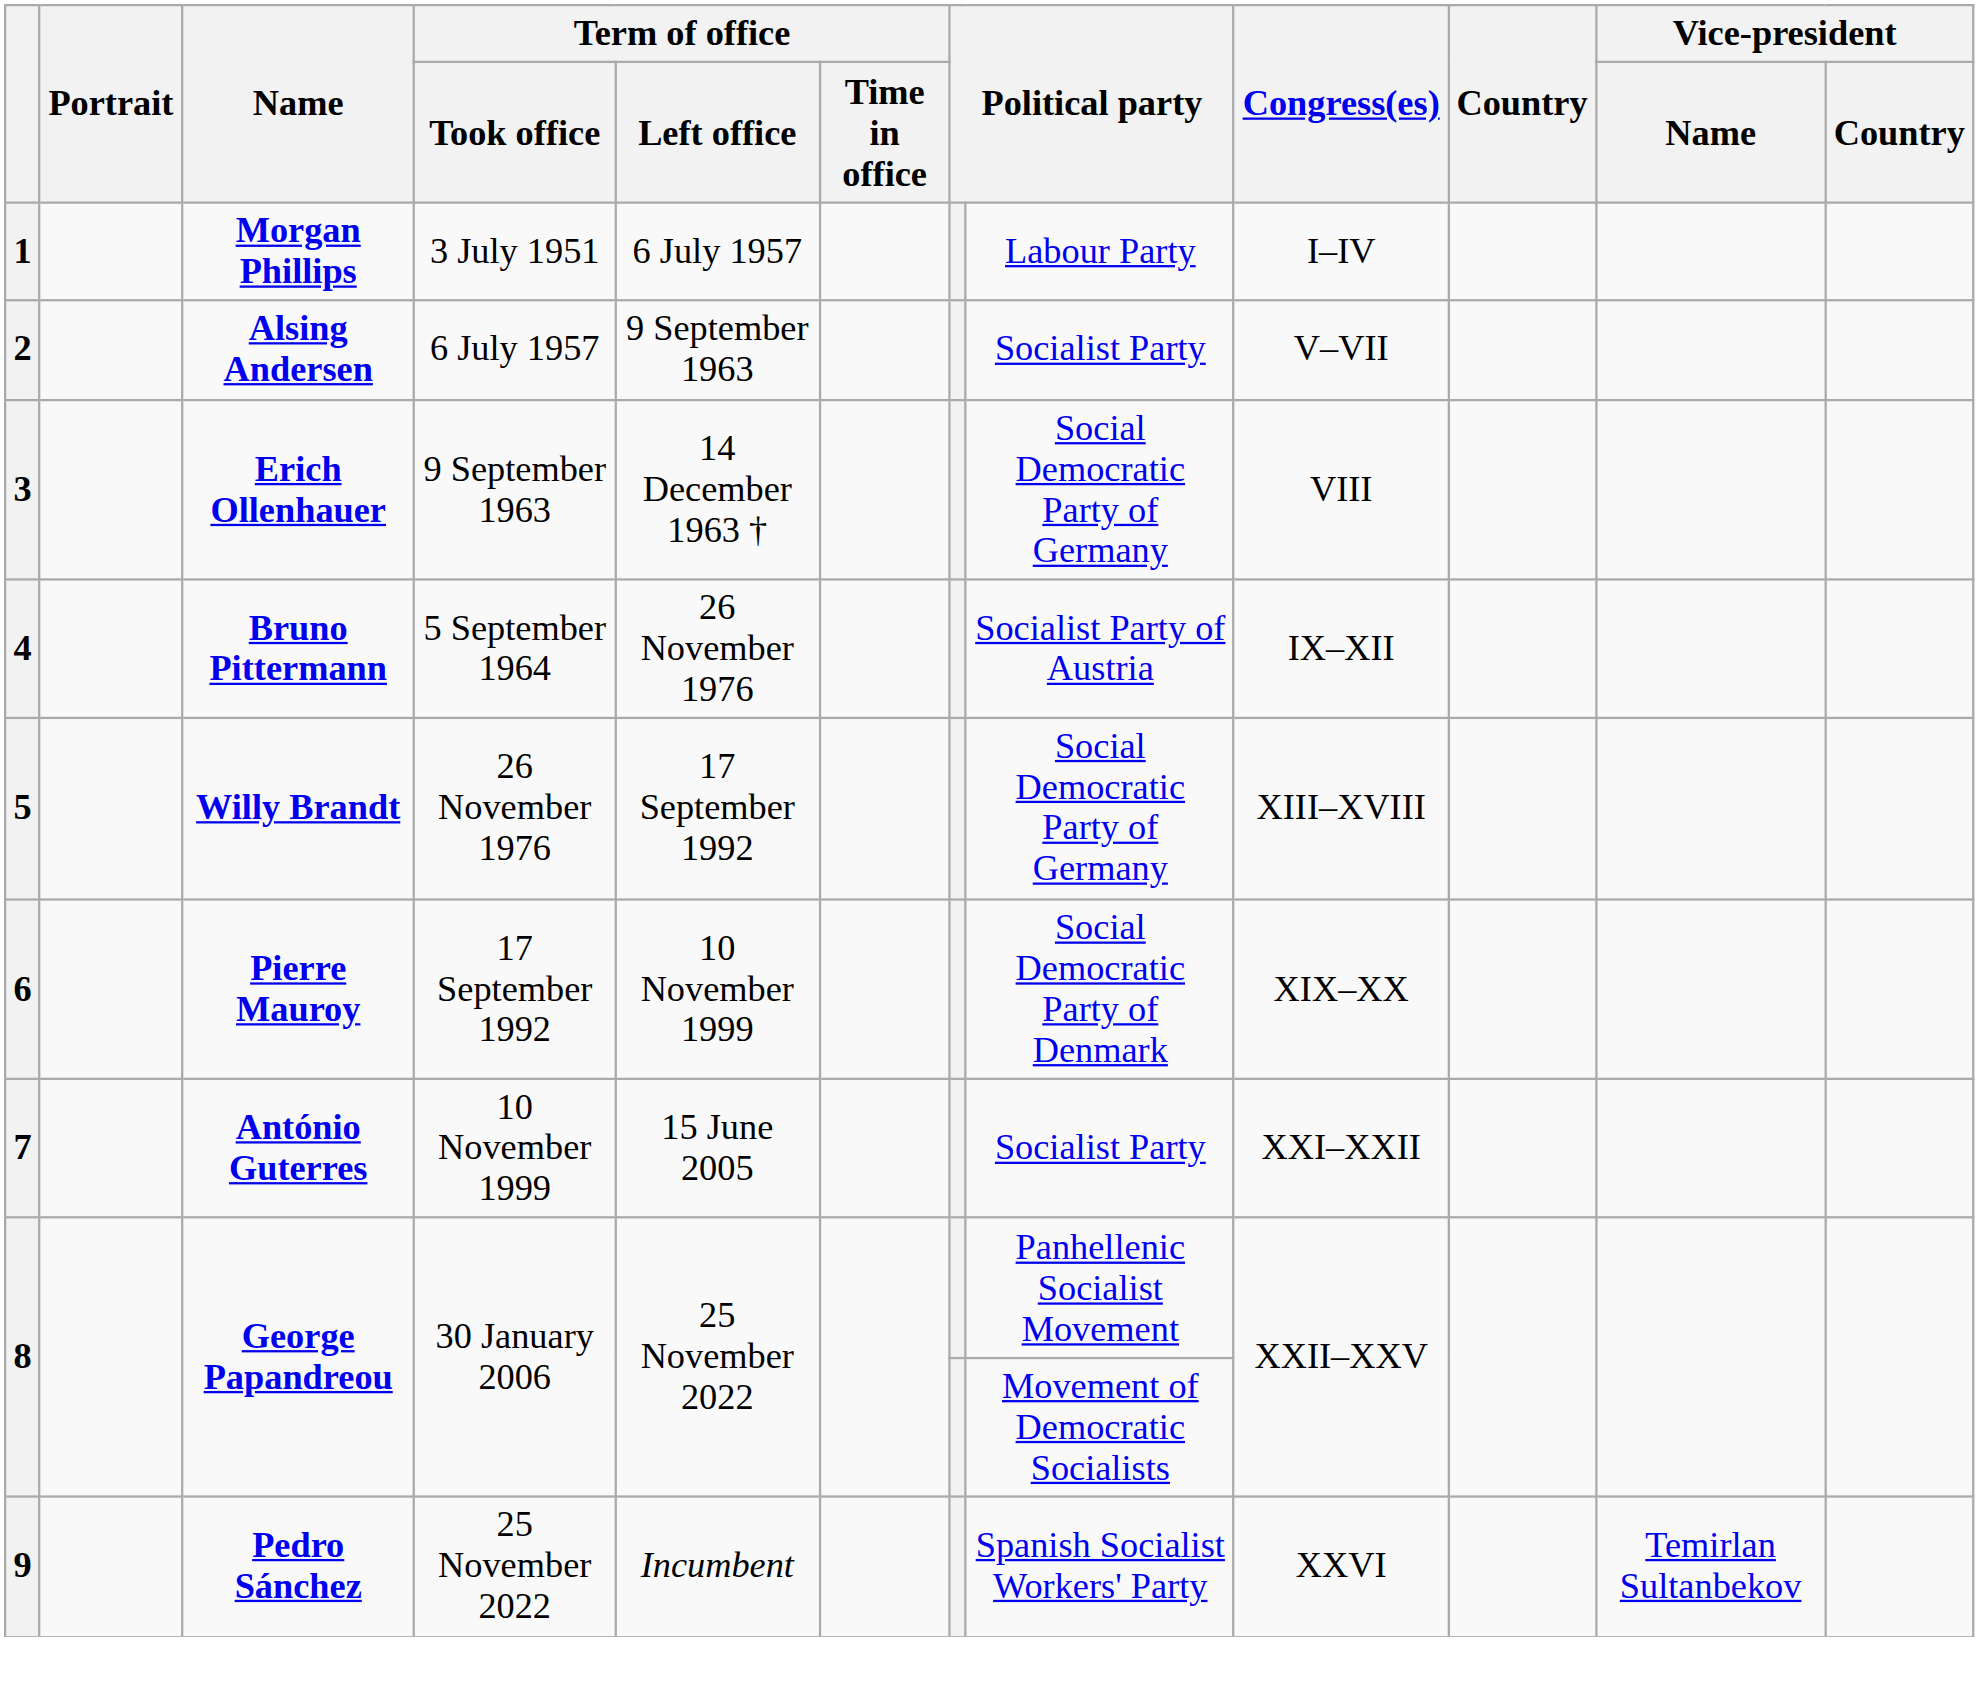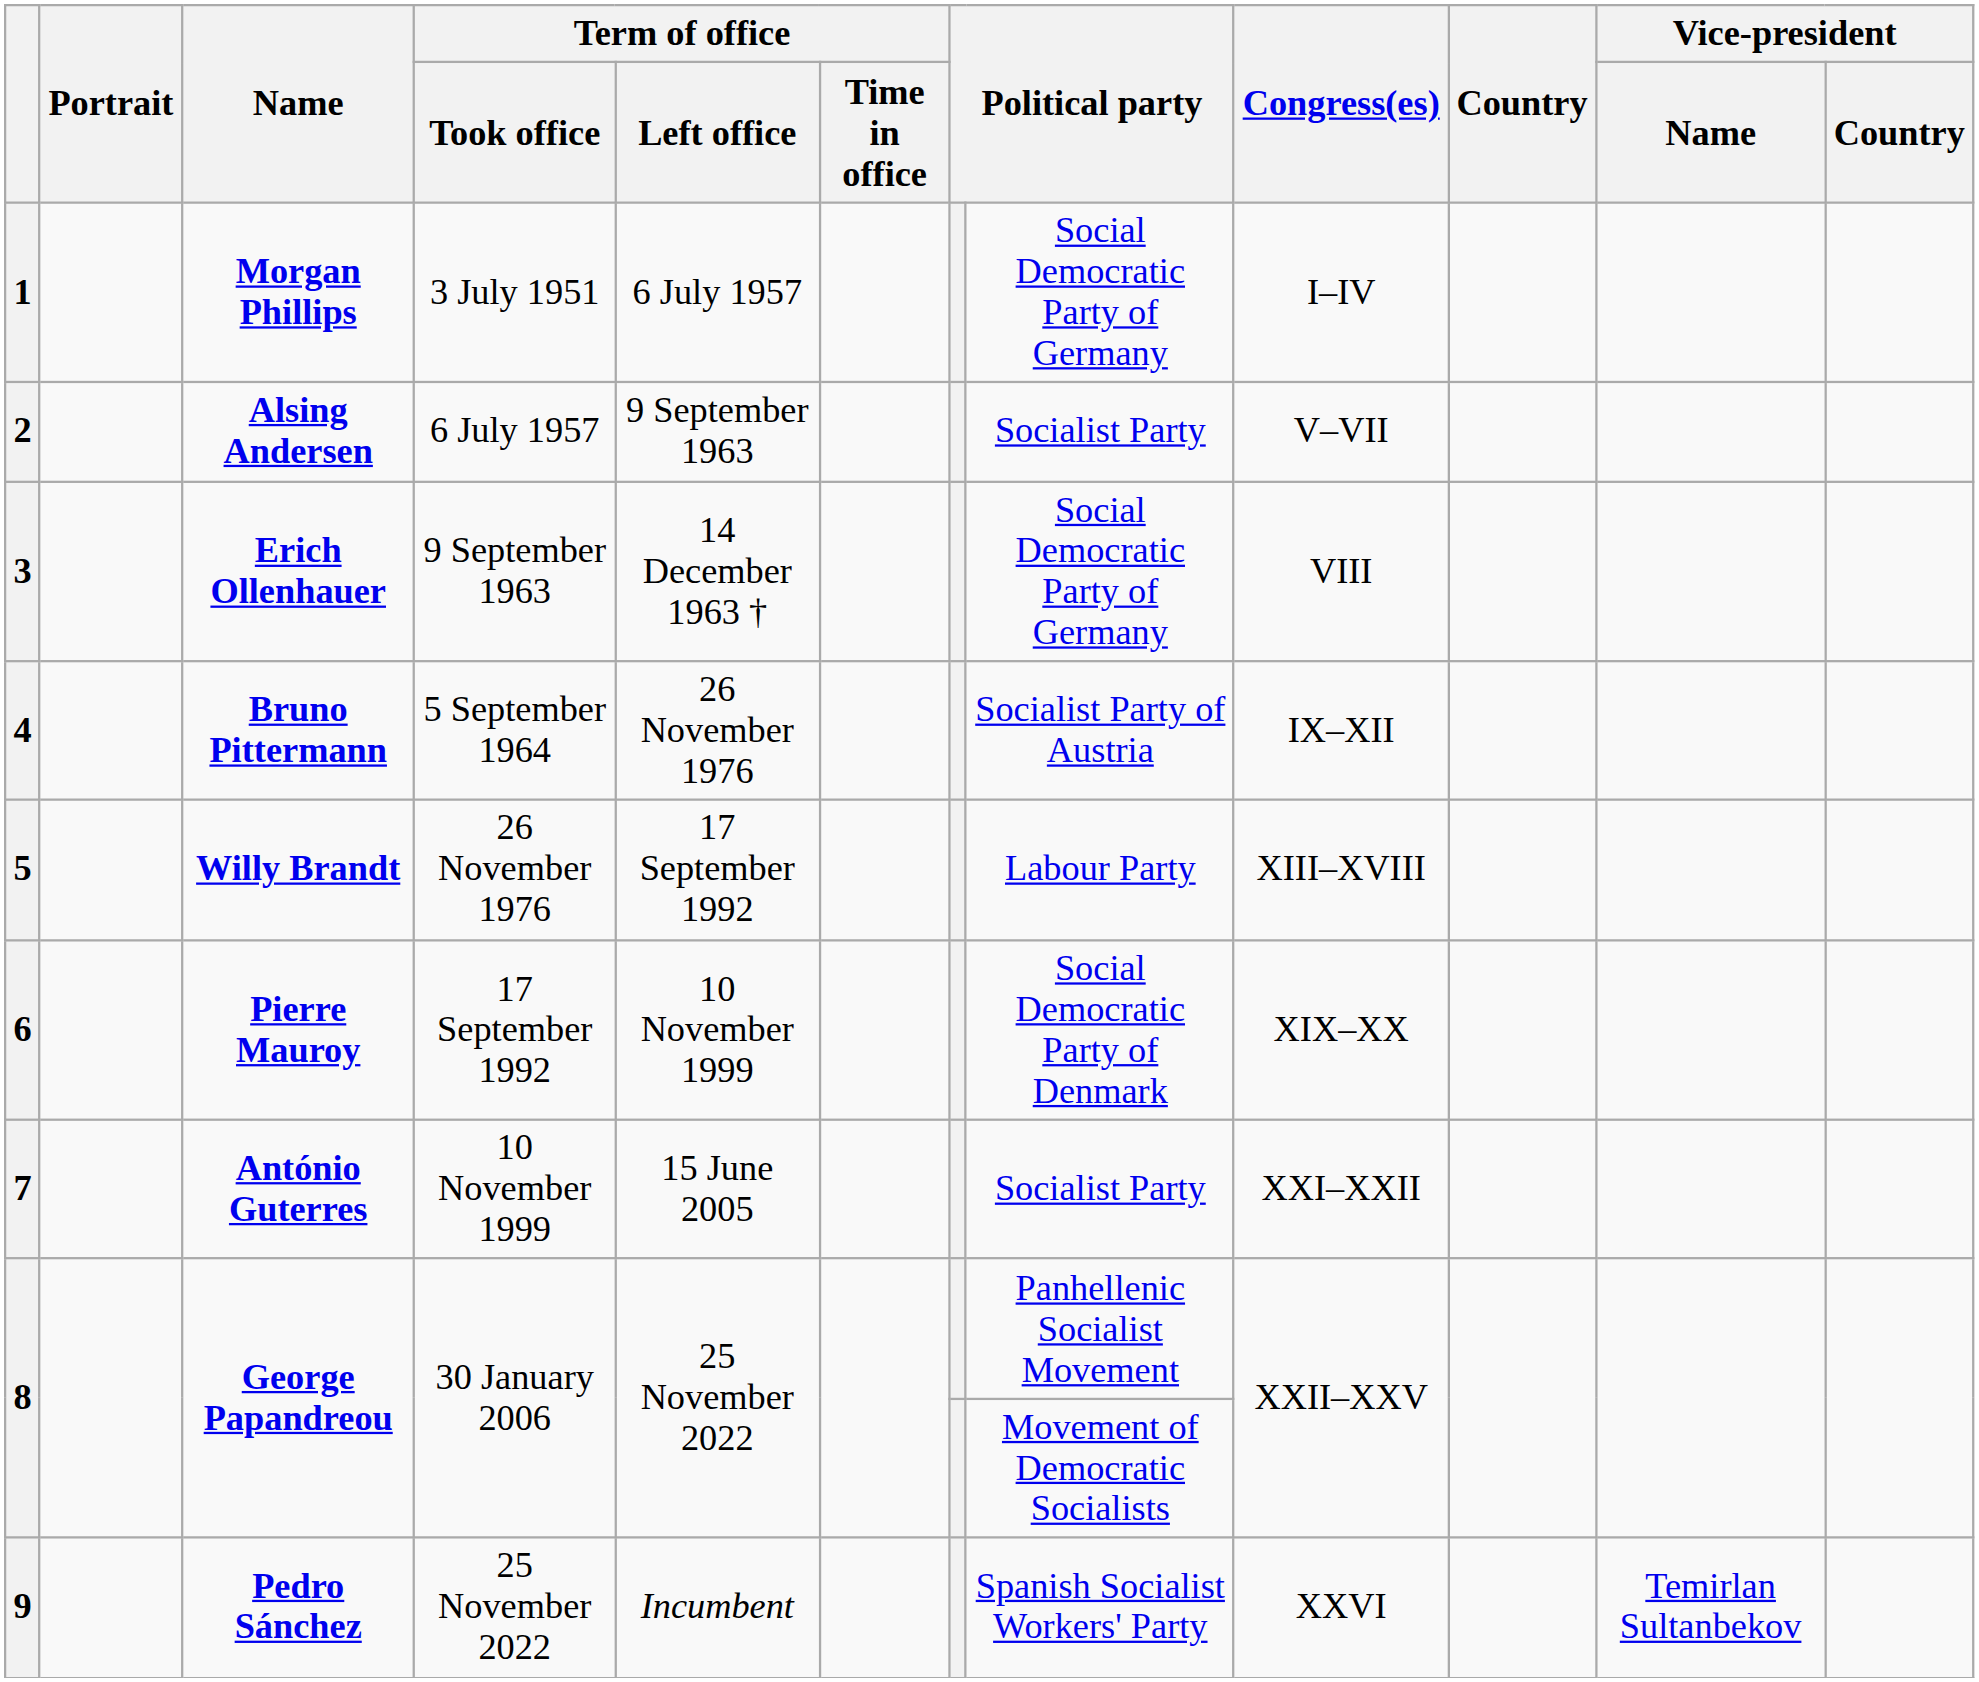(1100, 250) Labour Party -> (1100, 291) Social Democratic Party of Germany
(1100, 807) Social Democratic Party of Germany -> (1100, 869) Labour Party
